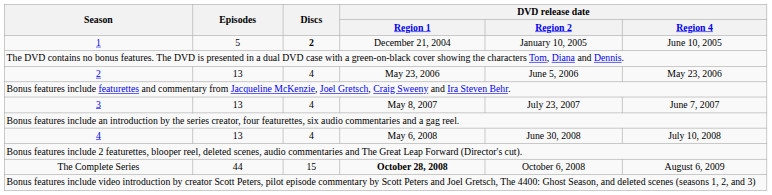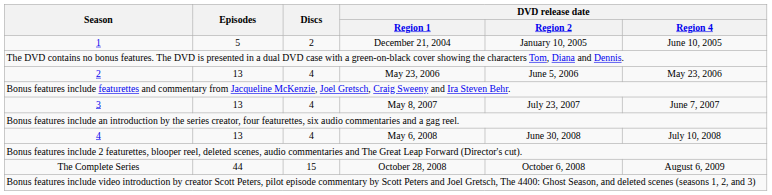(311, 43) bold -> (311, 43) normal
(412, 167) bold -> (412, 167) normal
